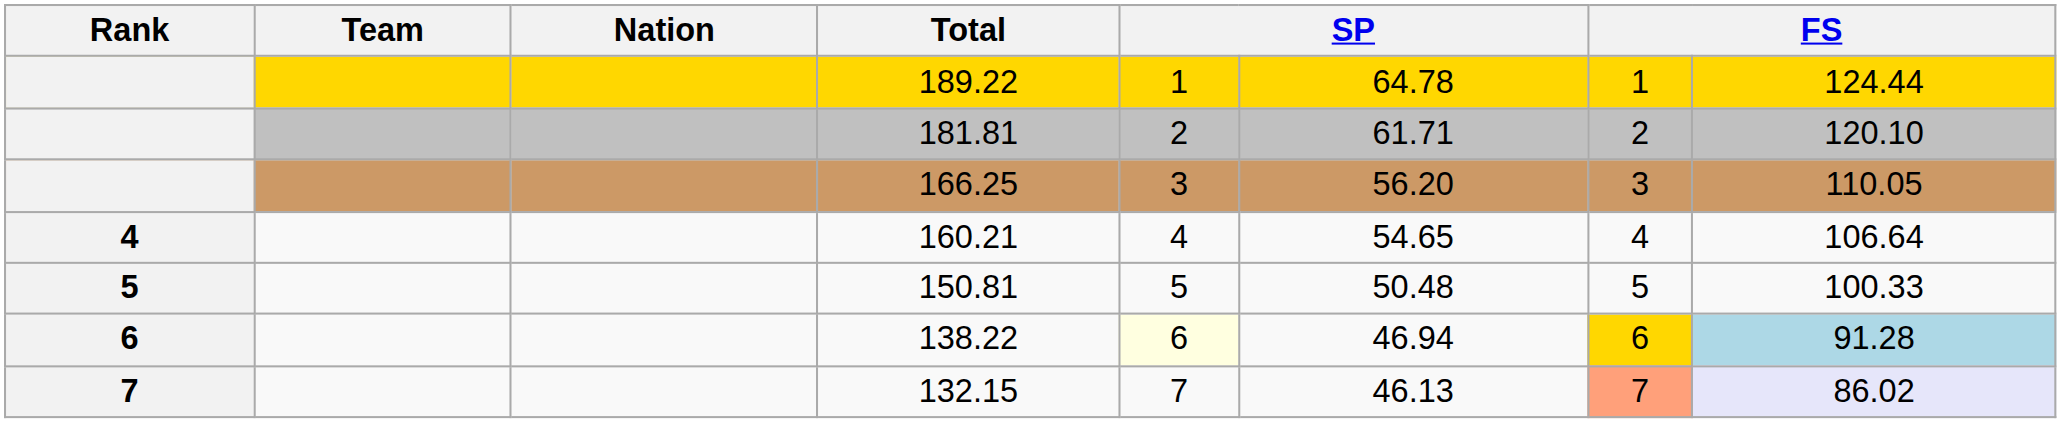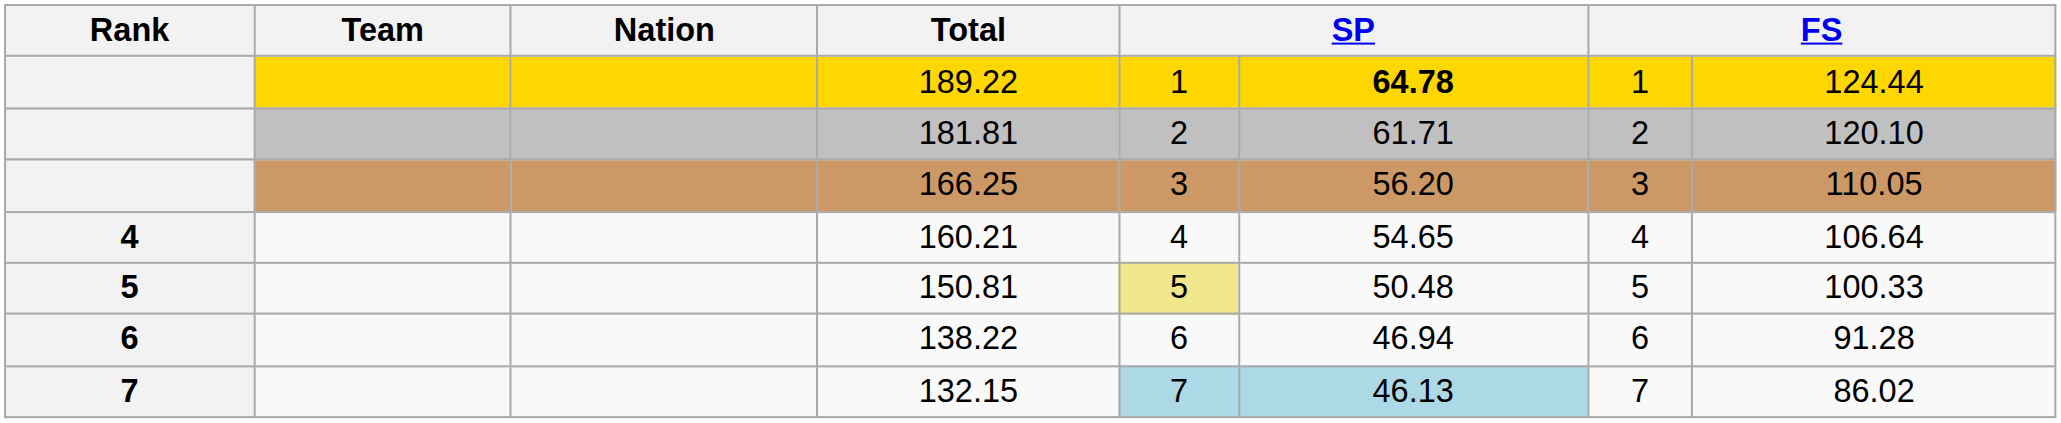(1413, 81) normal -> (1413, 81) bold
(1179, 287) no background -> (1179, 287) khaki background
(1179, 339) lightyellow background -> (1179, 339) no background
(1640, 339) gold background -> (1640, 339) no background
(1874, 339) lightblue background -> (1874, 339) no background
(1179, 390) no background -> (1179, 390) lightblue background
(1413, 390) no background -> (1413, 390) lightblue background
(1640, 390) lightsalmon background -> (1640, 390) no background
(1874, 390) lavender background -> (1874, 390) no background
